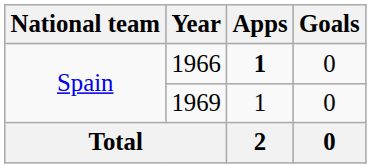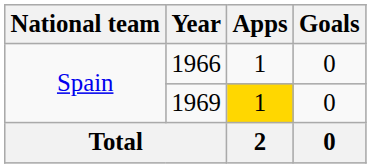(260, 63) bold -> (260, 63) normal
(260, 102) no background -> (260, 102) gold background
